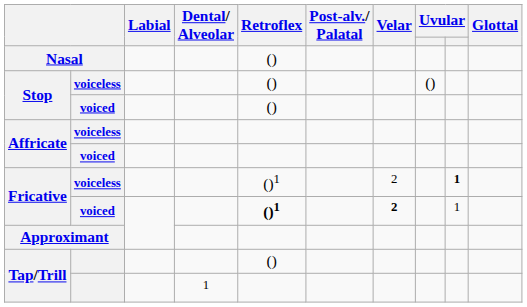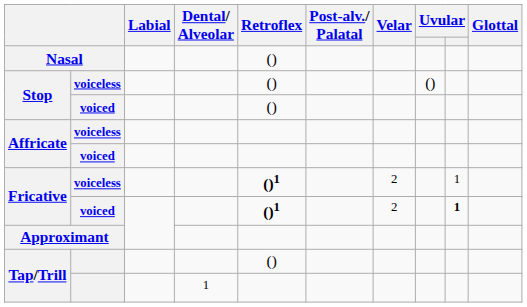(272, 182) normal -> (272, 182) bold
(457, 182) bold -> (457, 179) normal
(394, 210) bold -> (394, 207) normal
(457, 207) normal -> (457, 210) bold
